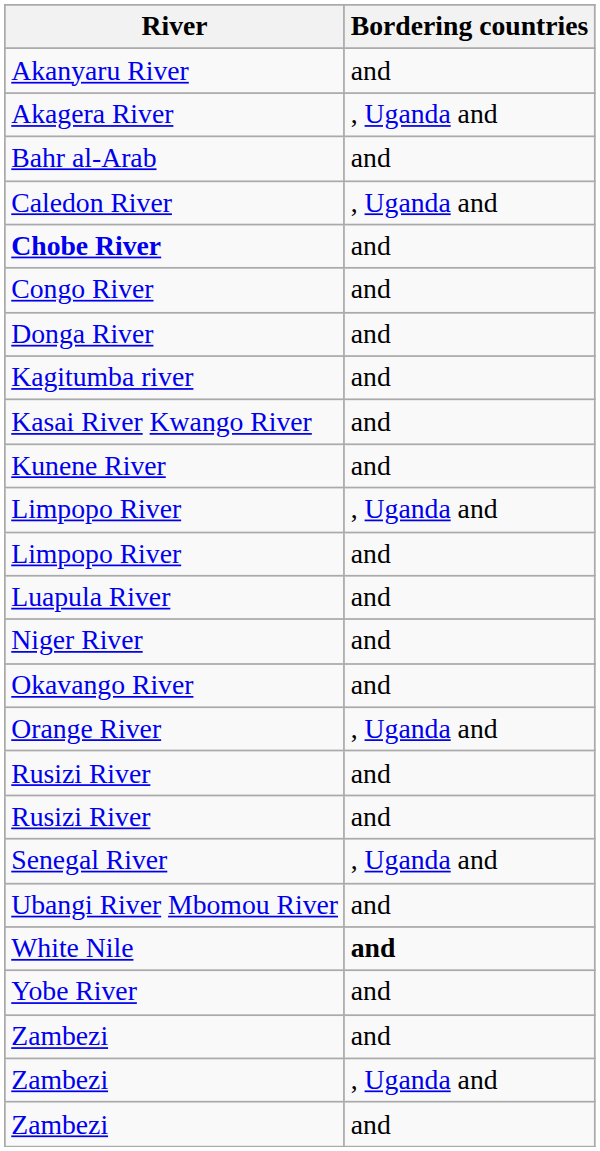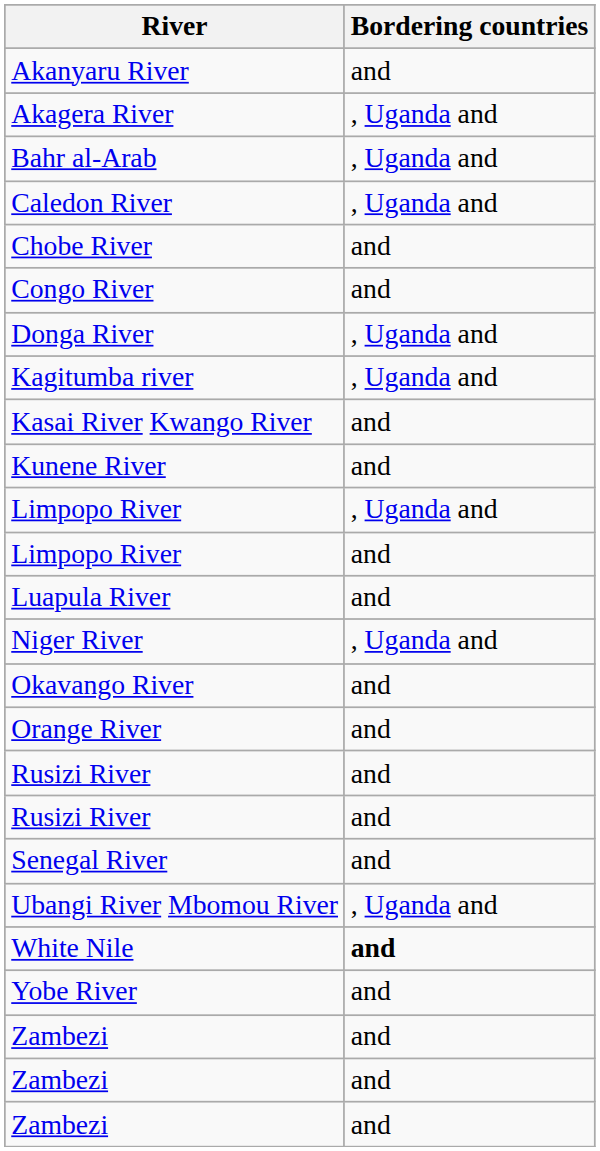(371, 158) and -> (424, 158) , Uganda and
(86, 245) bold -> (82, 245) normal
(371, 333) and -> (424, 333) , Uganda and
(371, 377) and -> (424, 377) , Uganda and
(371, 641) and -> (424, 641) , Uganda and
(424, 728) , Uganda and -> (371, 728) and
(424, 860) , Uganda and -> (371, 860) and
(371, 904) and -> (424, 904) , Uganda and
(424, 1080) , Uganda and -> (371, 1080) and
